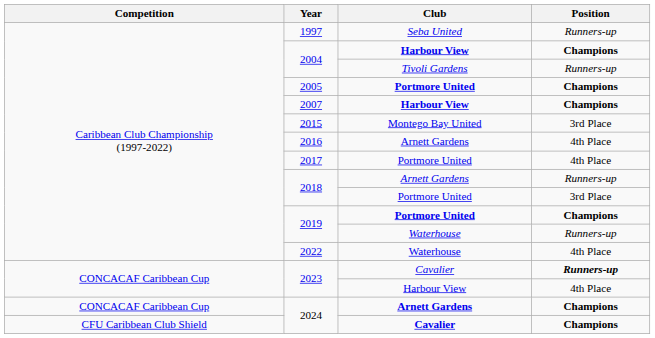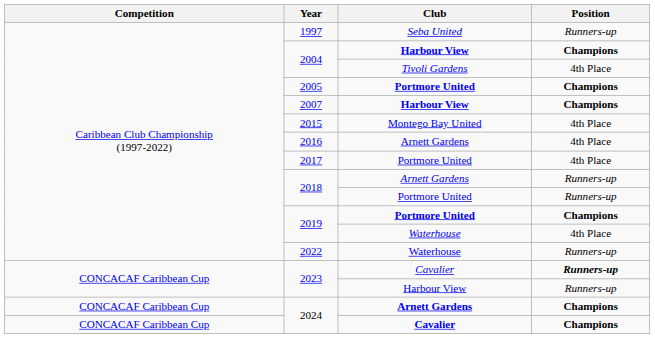(591, 68) Runners-up -> (591, 68) 4th Place
(591, 123) 3rd Place -> (591, 123) 4th Place
(591, 196) 3rd Place -> (591, 196) Runners-up
(591, 233) Runners-up -> (591, 233) 4th Place
(591, 251) 4th Place -> (591, 251) Runners-up
(591, 288) 4th Place -> (591, 288) Runners-up
(144, 324) CFU Caribbean Club Shield -> (144, 324) CONCACAF Caribbean Cup
